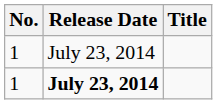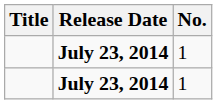columns swapped: (24, 20) <-> (187, 20)
(101, 51) normal -> (113, 51) bold
